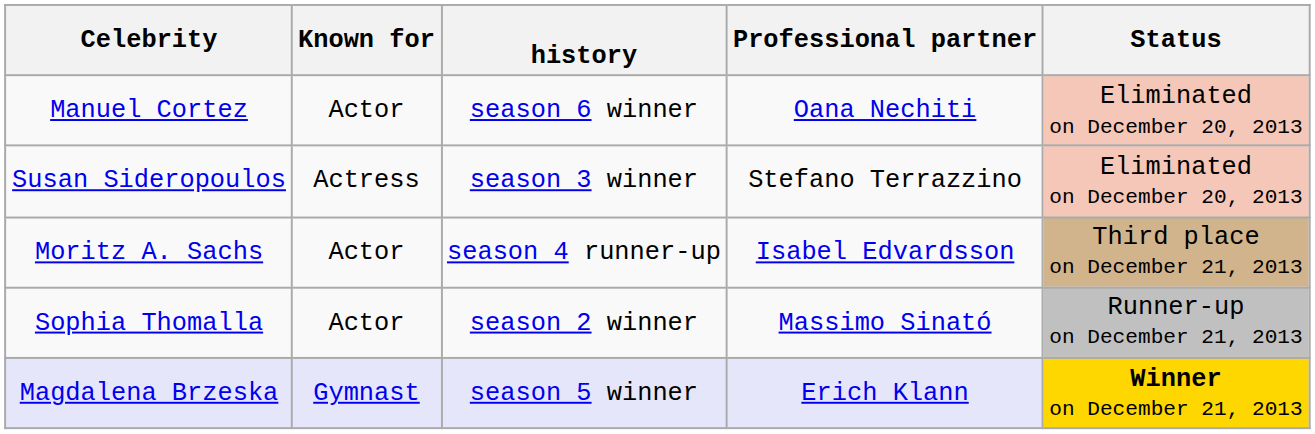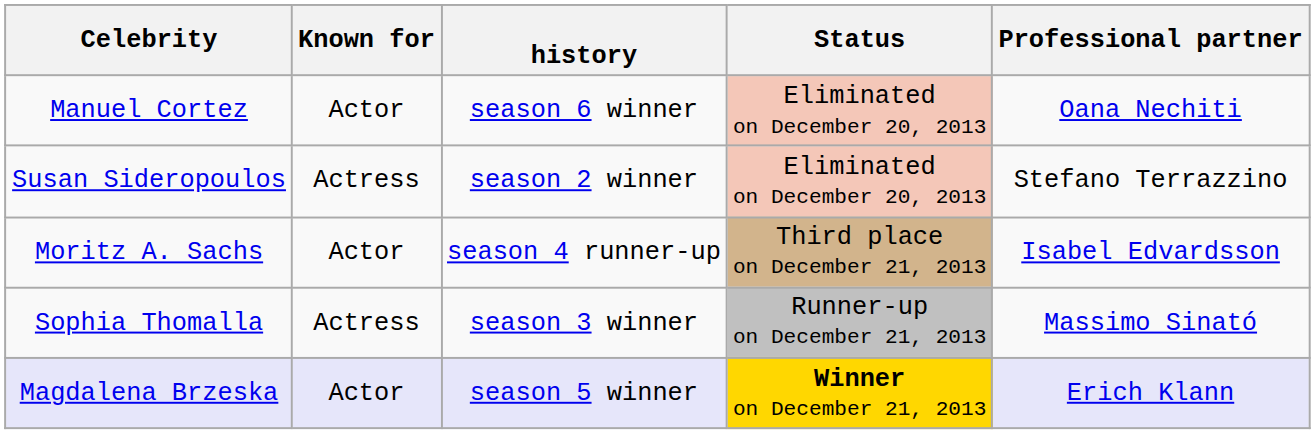columns swapped: (885, 40) <-> (1176, 40)
(584, 181) season 3 winner -> (584, 181) season 2 winner
(366, 323) Actor -> (366, 323) Actress
(584, 323) season 2 winner -> (584, 323) season 3 winner
(366, 393) Gymnast -> (366, 393) Actor
